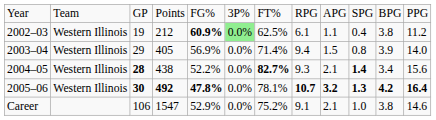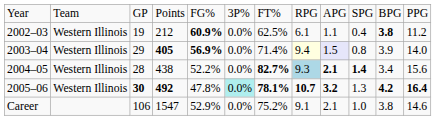(240, 32) lightgreen background -> (240, 32) no background
(386, 32) normal -> (386, 32) bold
(164, 50) normal -> (164, 50) bold
(205, 50) normal -> (206, 50) bold
(302, 50) no background -> (302, 50) lightyellow background
(330, 50) no background -> (330, 50) lavender background
(139, 69) bold -> (139, 69) normal
(302, 69) no background -> (302, 69) lightblue background
(330, 69) normal -> (330, 69) bold
(206, 87) bold -> (205, 87) normal
(240, 87) no background -> (240, 87) paleturquoise background
(272, 87) normal -> (273, 87) bold
(359, 87) bold -> (359, 87) normal
